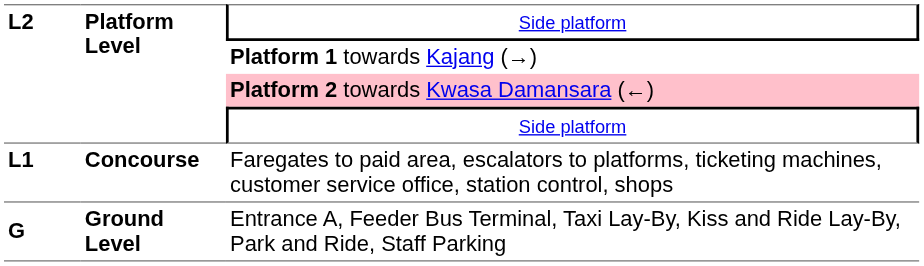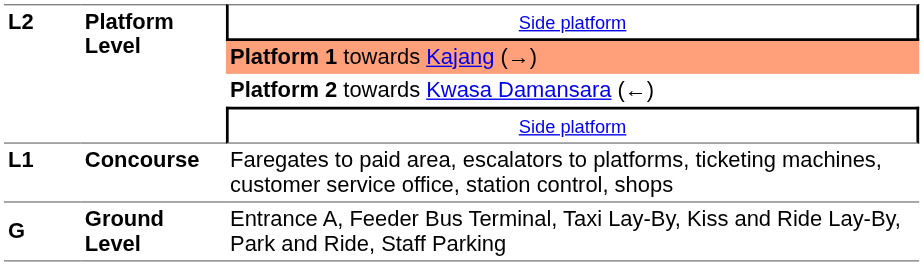(384, 57) no background -> (384, 57) lightsalmon background
(442, 90) pink background -> (442, 90) no background
